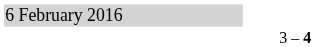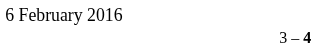(64, 15) lightgrey background -> (64, 15) no background
